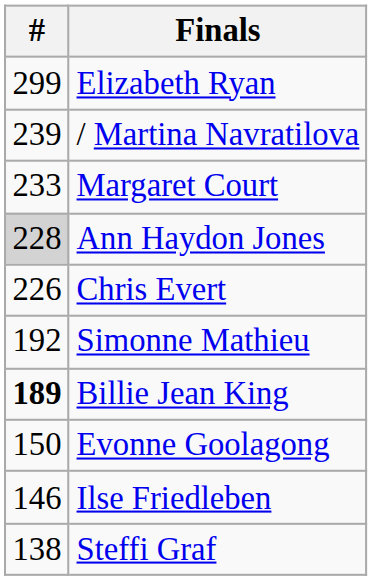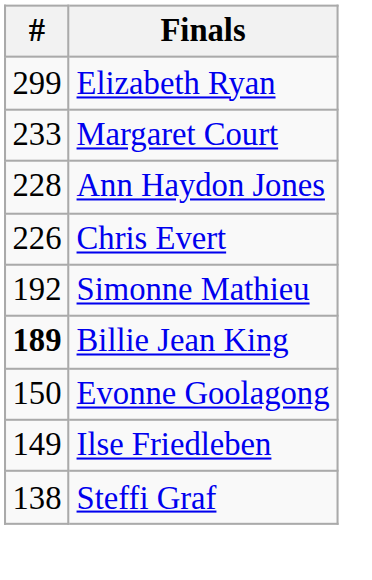- row: (218, 134)
(37, 238) lightgrey background -> (37, 186) no background
(37, 496) 146 -> (37, 445) 149
